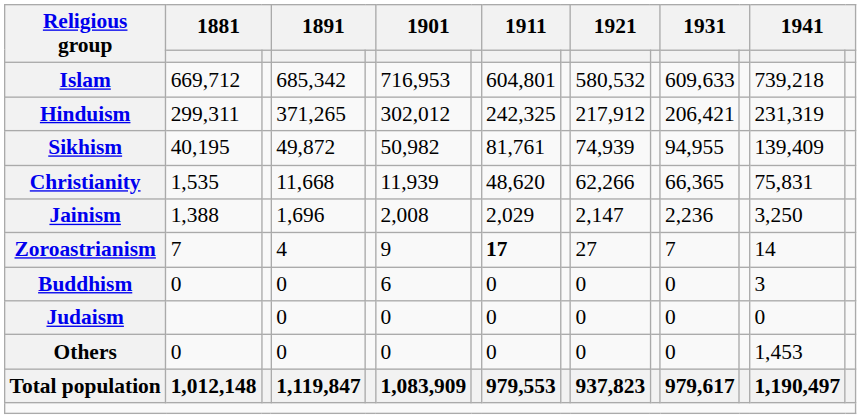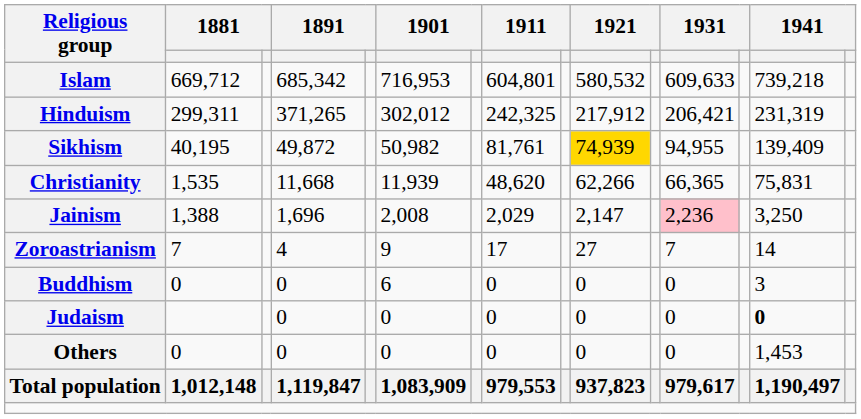(605, 147) no background -> (605, 147) gold background
(689, 215) no background -> (689, 215) pink background
(497, 249) bold -> (497, 249) normal
(760, 317) normal -> (760, 317) bold
